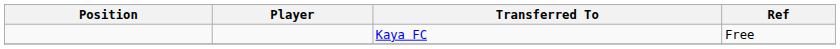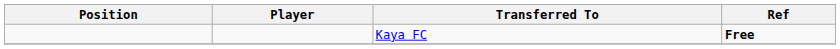(740, 34) normal -> (740, 34) bold
